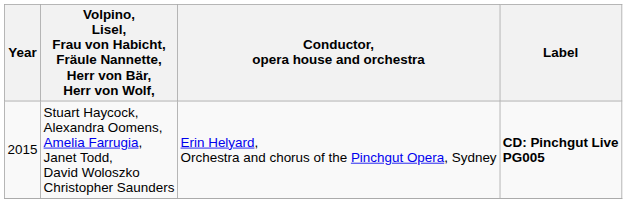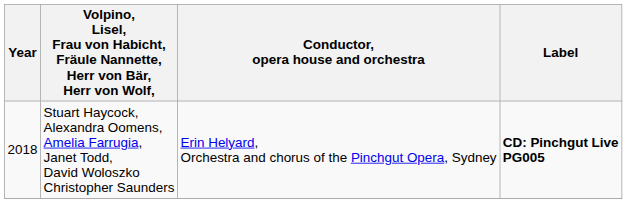(22, 149) 2015 -> (22, 149) 2018
